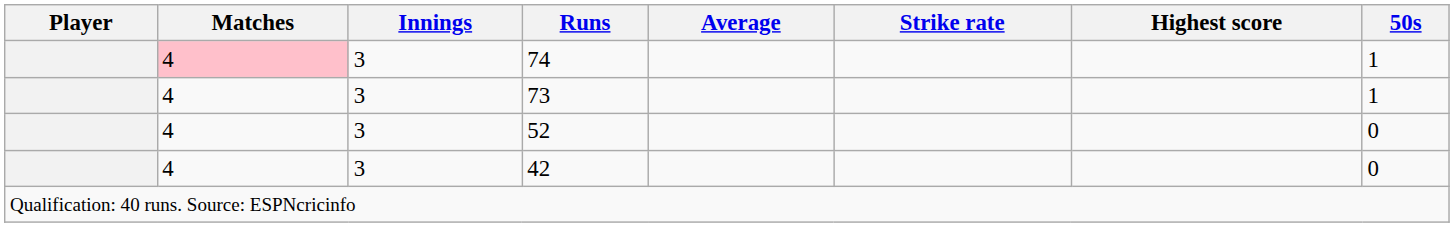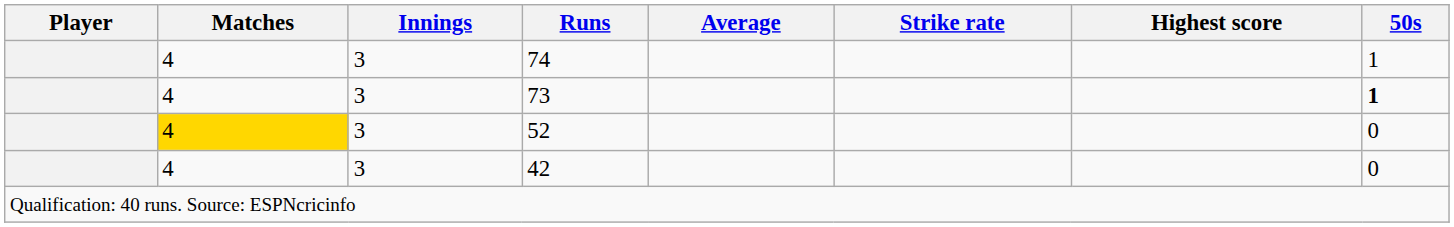(168, 58) pink background -> (168, 58) no background
(1373, 95) normal -> (1373, 95) bold
(168, 131) no background -> (168, 131) gold background
